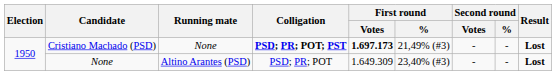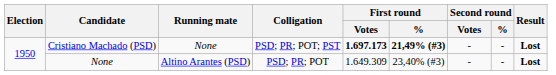(301, 45) bold -> (298, 45) normal
(424, 45) normal -> (418, 45) bold
